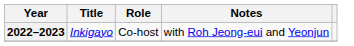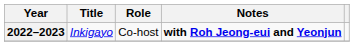(246, 31) normal -> (253, 31) bold
